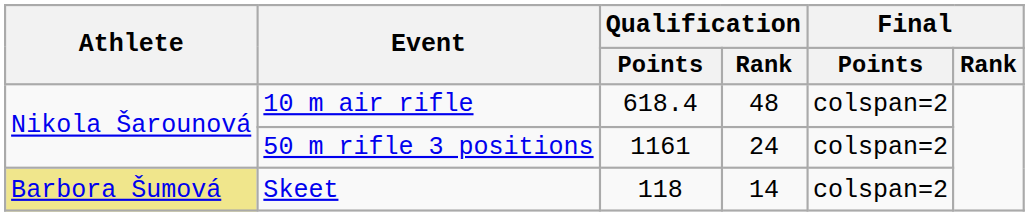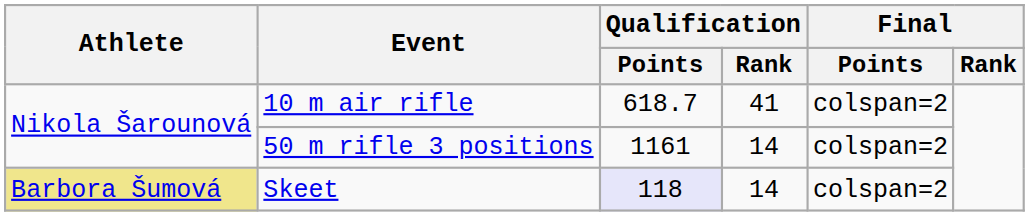(660, 105) 618.4 -> (660, 105) 618.7
(764, 105) 48 -> (764, 105) 41
(764, 147) 24 -> (764, 147) 14
(660, 189) no background -> (660, 189) lavender background
